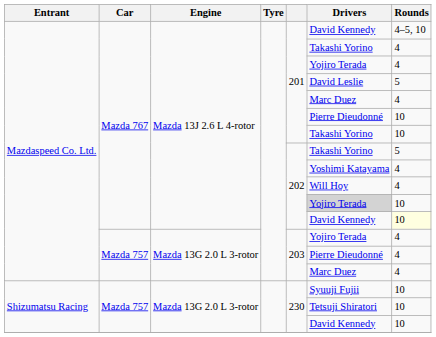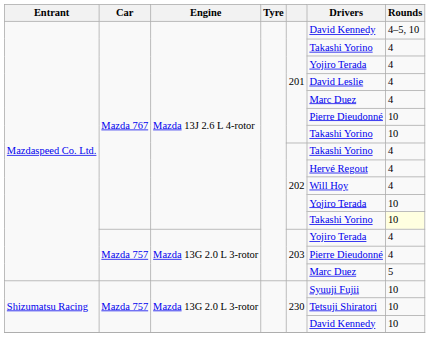(397, 81) 5 -> (390, 81) 4
(397, 150) 5 -> (390, 150) 4
(349, 168) Yoshimi Katayama -> (339, 168) Hervé Regout
(338, 202) lightgrey background -> (338, 202) no background
(342, 220) David Kennedy -> (341, 220) Takashi Yorino
(397, 271) 4 -> (390, 271) 5
